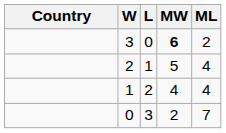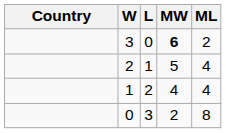(206, 115) 7 -> (206, 115) 8
